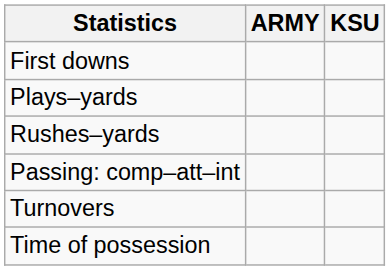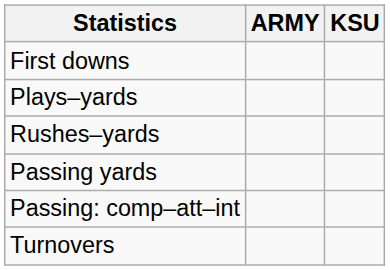+ row: (83, 171)
- row: (110, 245)
